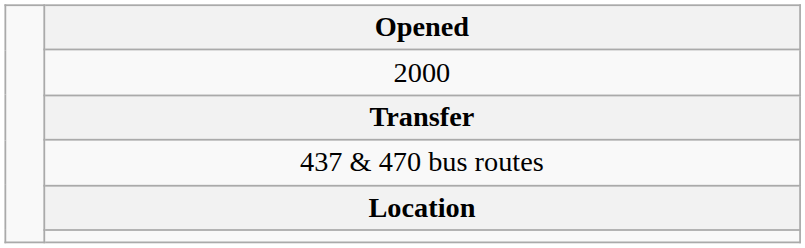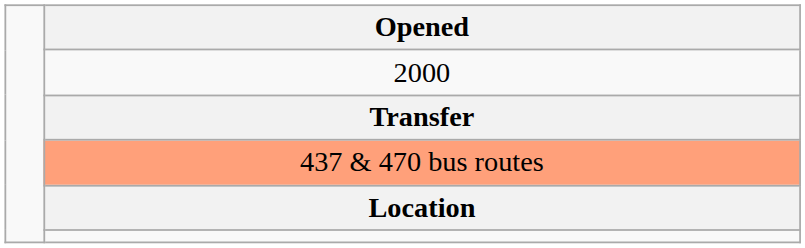(422, 162) no background -> (422, 162) lightsalmon background
